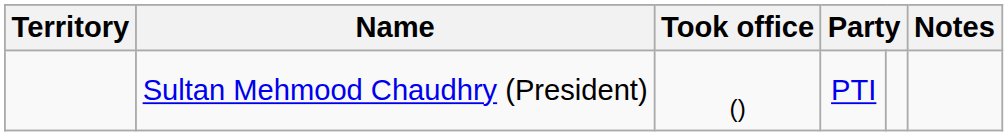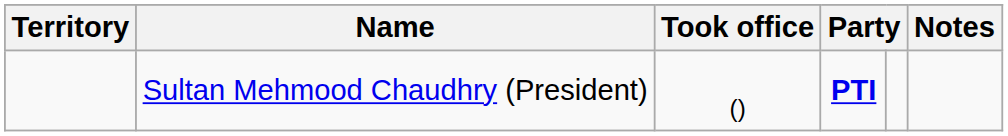(854, 90) normal -> (854, 90) bold
